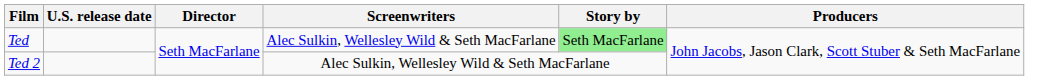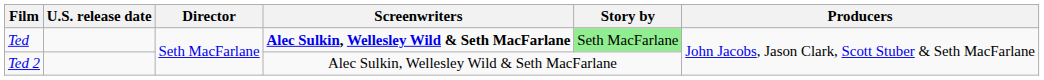(411, 39) normal -> (418, 39) bold
